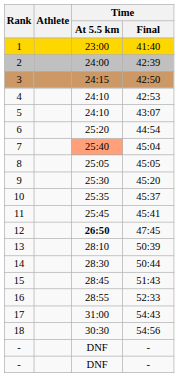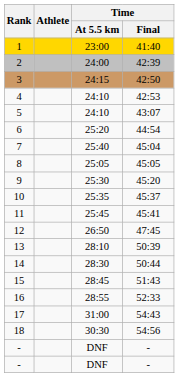(97, 146) lightsalmon background -> (97, 146) no background
(97, 230) bold -> (97, 230) normal
